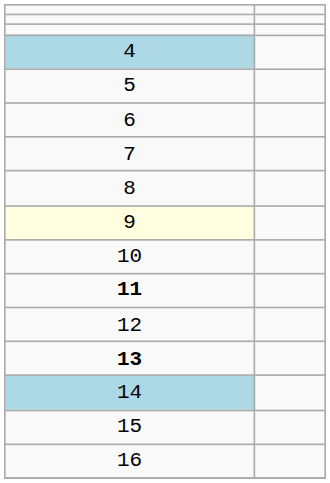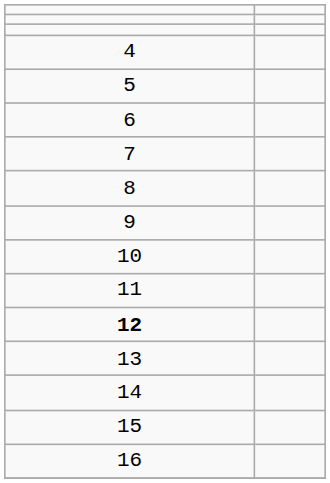(130, 52) lightblue background -> (130, 52) no background
(130, 222) lightyellow background -> (130, 222) no background
(130, 291) bold -> (130, 291) normal
(130, 325) normal -> (130, 325) bold
(130, 359) bold -> (130, 359) normal
(130, 393) lightblue background -> (130, 393) no background
